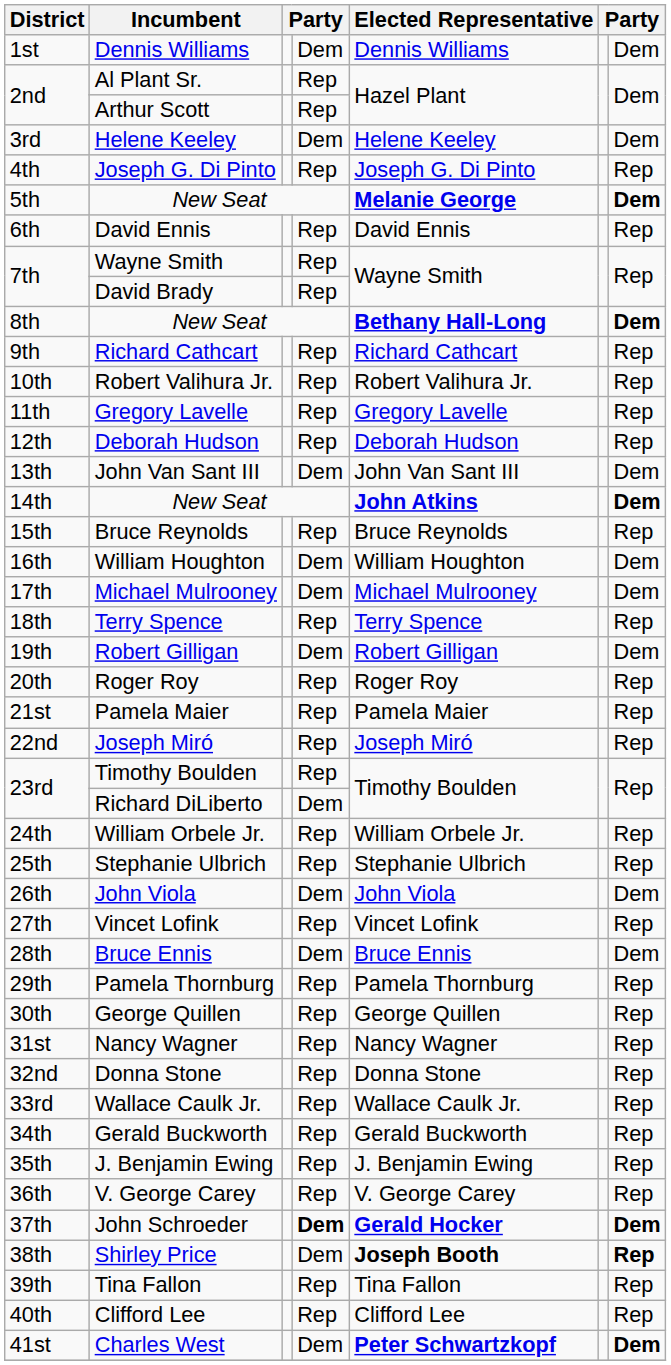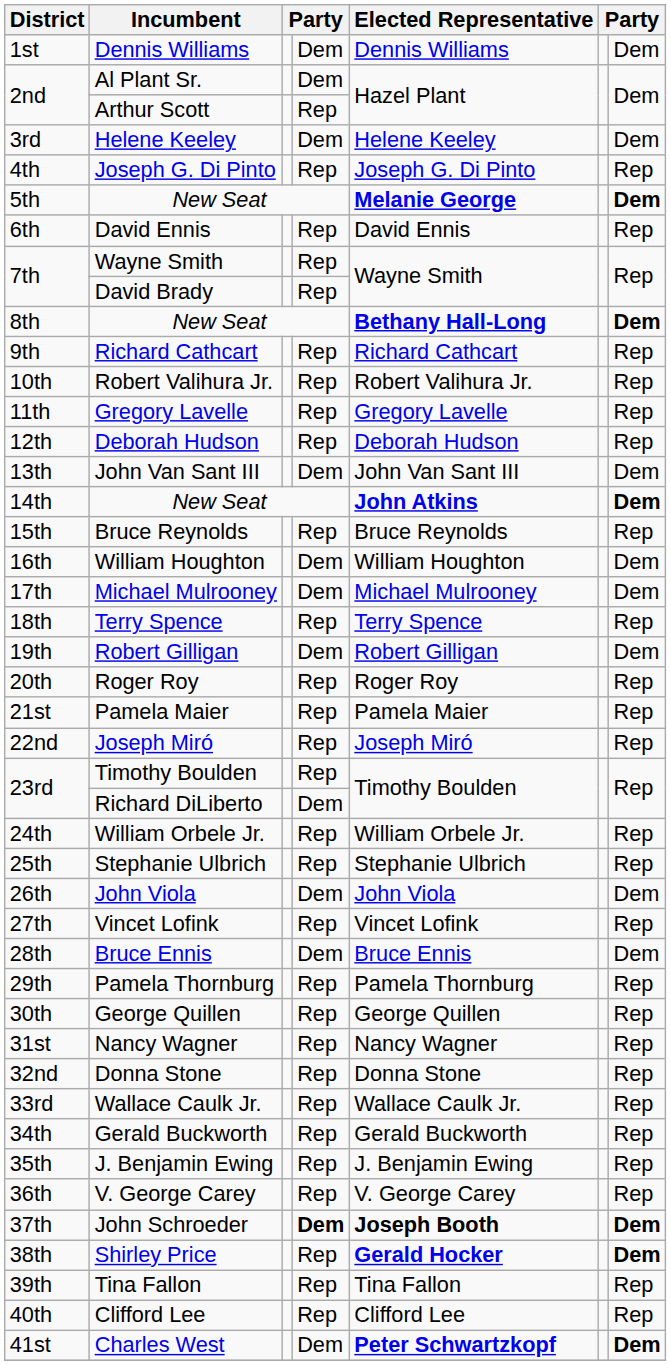(317, 79) Rep -> (320, 79) Dem
(429, 1224) Gerald Hocker -> (427, 1224) Joseph Booth
(320, 1254) Dem -> (317, 1254) Rep
(427, 1254) Joseph Booth -> (429, 1254) Gerald Hocker
(634, 1254) Rep -> (637, 1254) Dem
